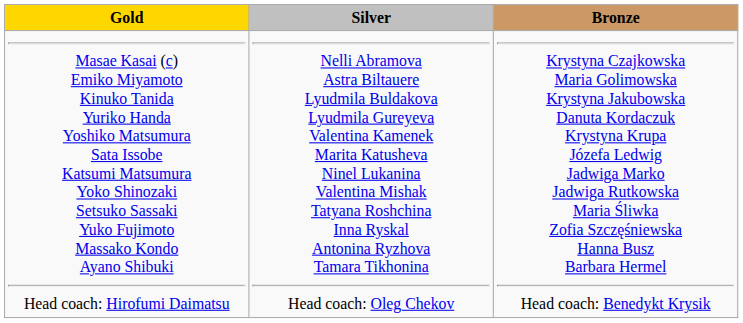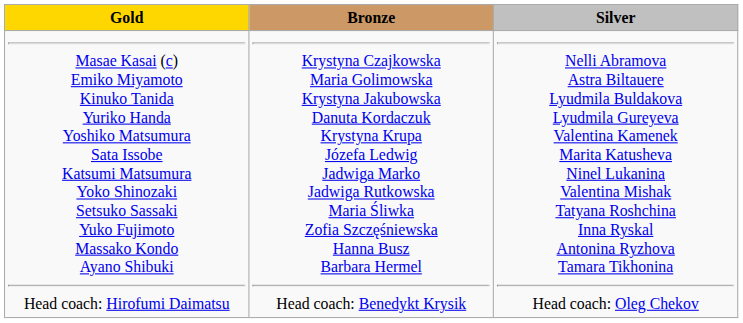columns swapped: (371, 17) <-> (616, 17)
